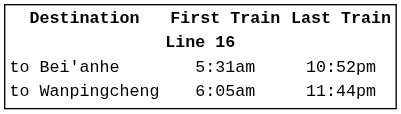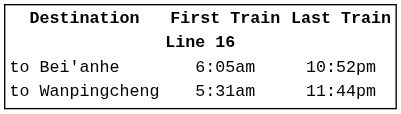(225, 67) 5:31am -> (225, 67) 6:05am
(225, 92) 6:05am -> (225, 92) 5:31am
